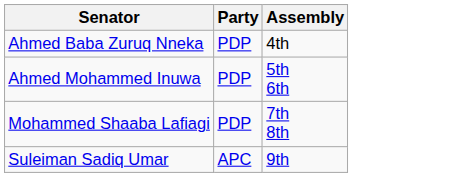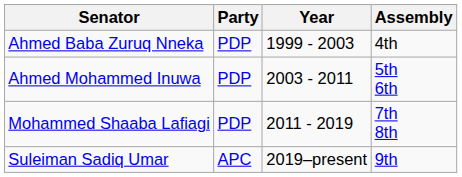+ column: (317, 17)
